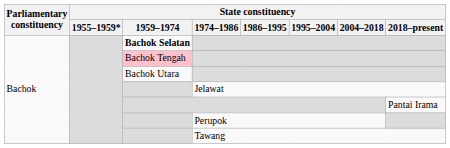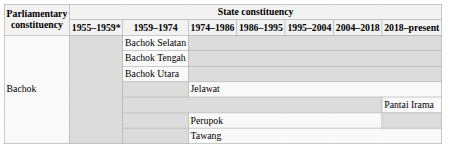(157, 43) bold -> (156, 43) normal
(155, 58) pink background -> (155, 58) no background
